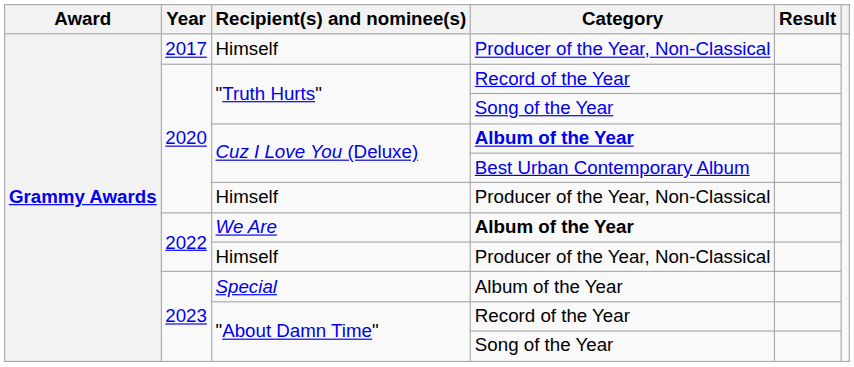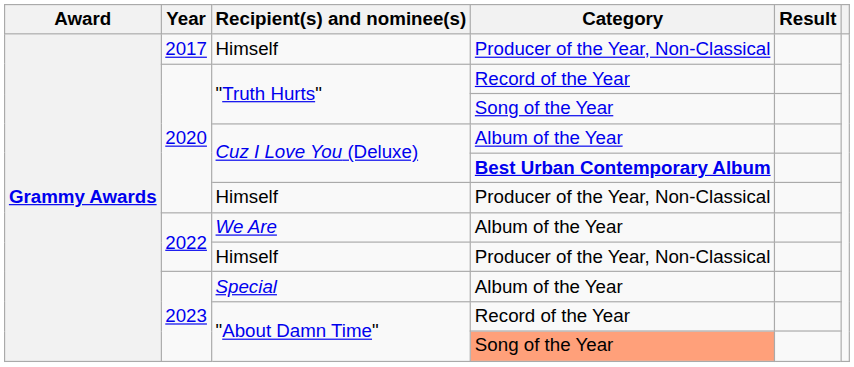(554, 138) bold -> (549, 138) normal
(612, 167) normal -> (623, 167) bold
(554, 227) bold -> (549, 227) normal
(544, 345) no background -> (544, 345) lightsalmon background
